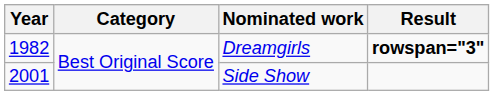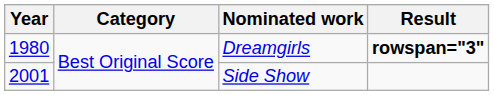(29, 48) 1982 -> (29, 48) 1980
